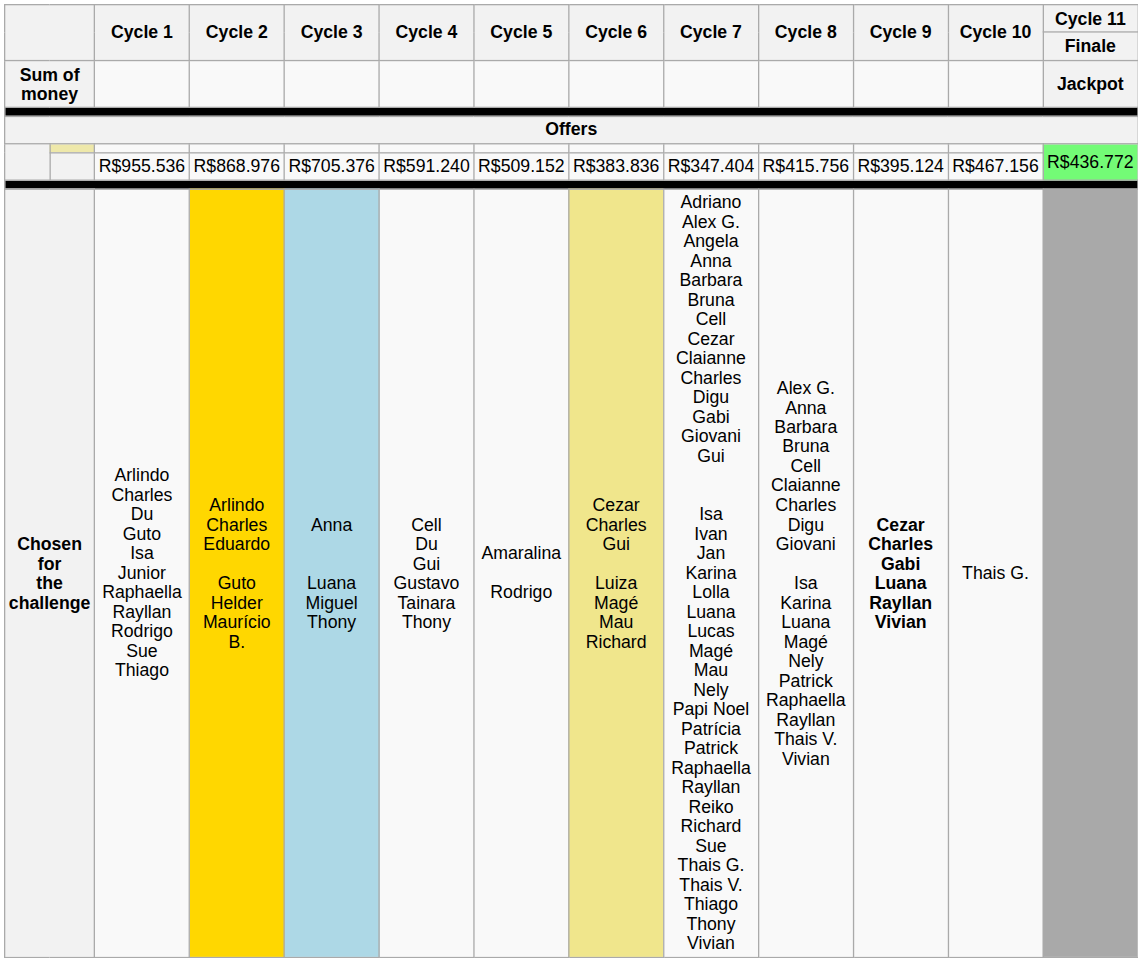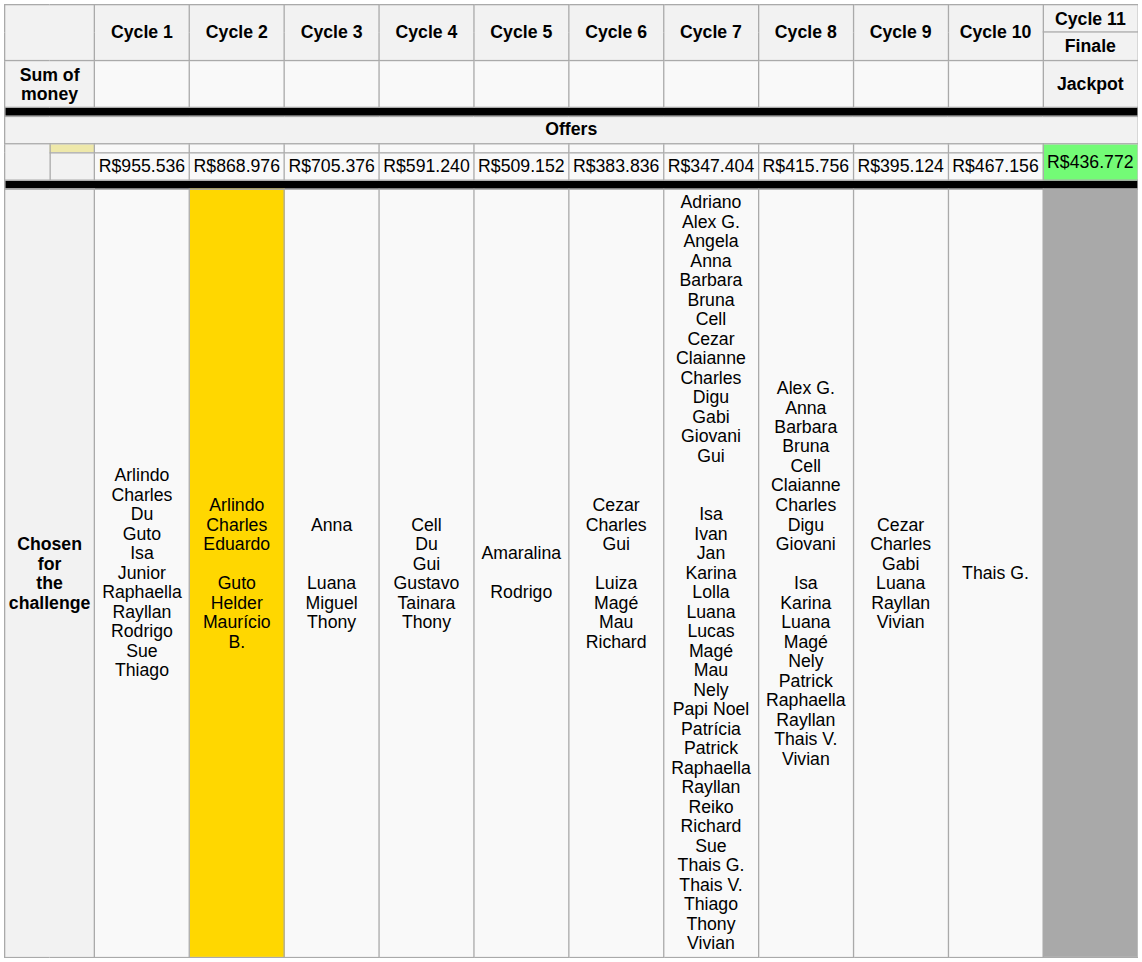(332, 573) lightblue background -> (332, 573) no background
(616, 573) khaki background -> (616, 573) no background
(901, 573) bold -> (901, 573) normal
